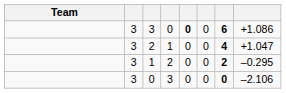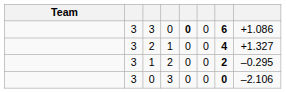(257, 46) +1.047 -> (257, 46) +1.327
